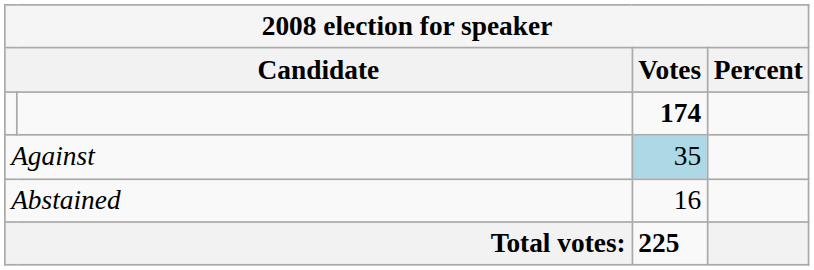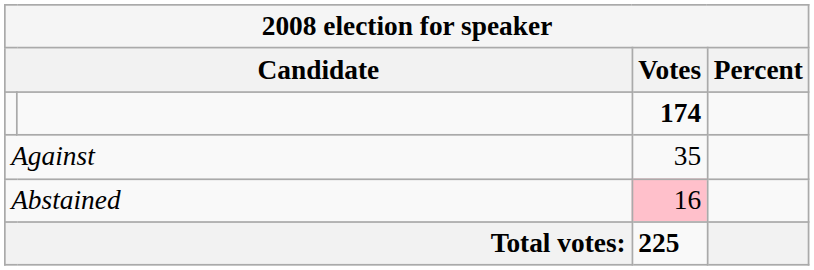(687, 156) lightblue background -> (687, 156) no background
(687, 199) no background -> (687, 199) pink background
